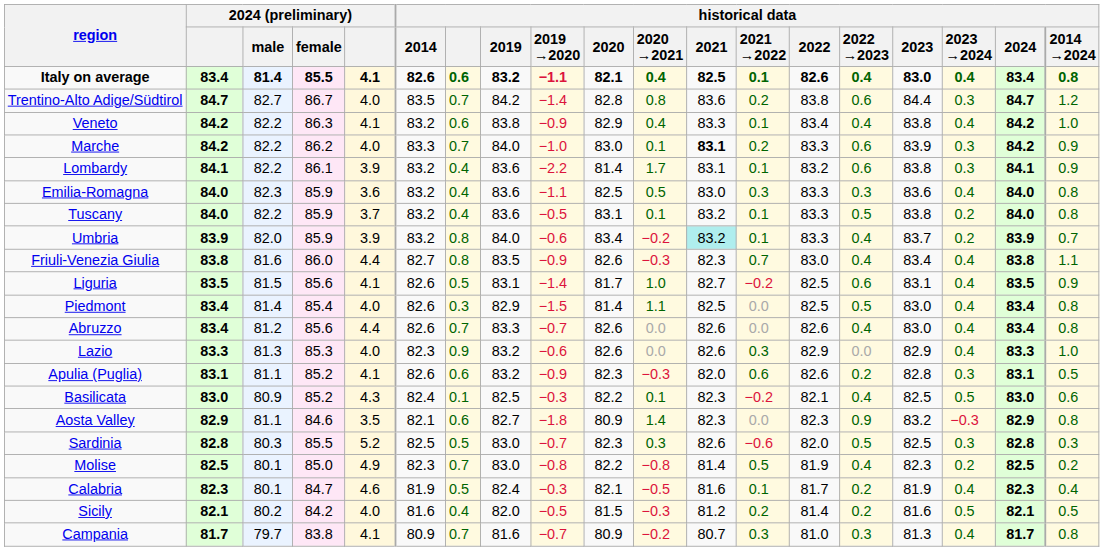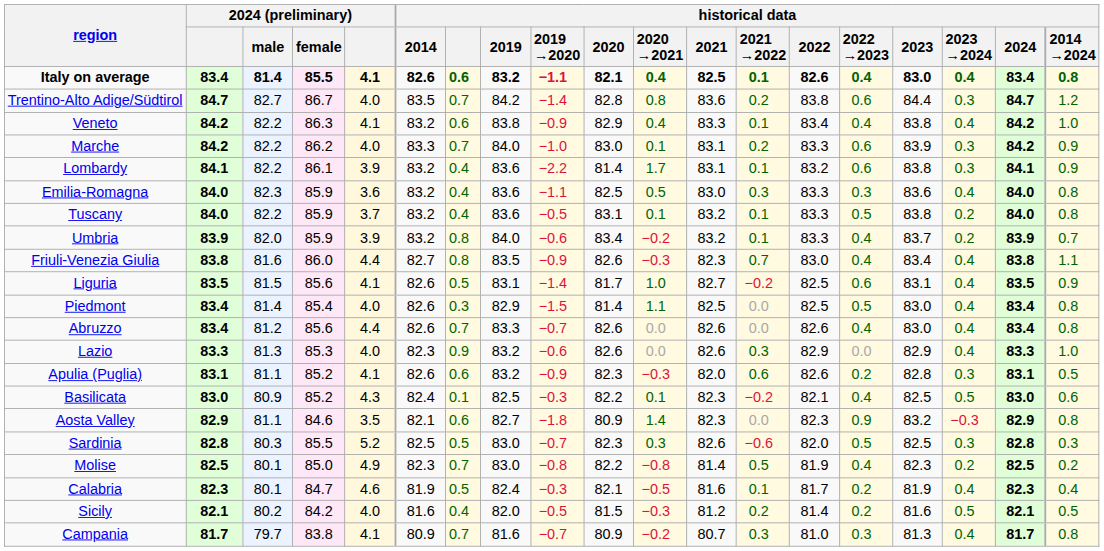(712, 146) bold -> (712, 146) normal
(712, 237) paleturquoise background -> (712, 237) no background
